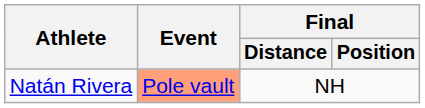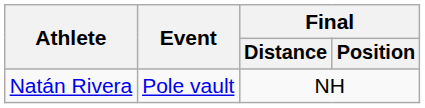(188, 86) lightsalmon background -> (188, 86) no background
